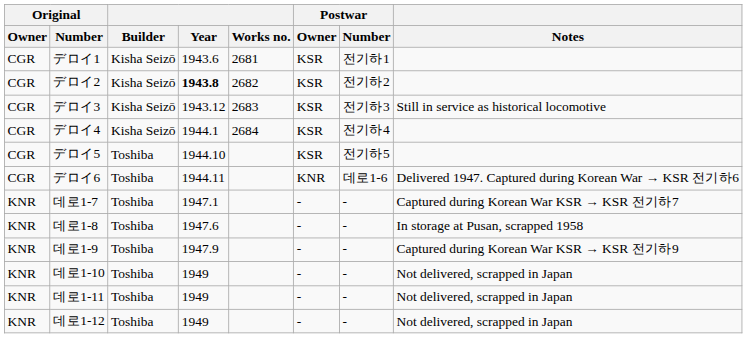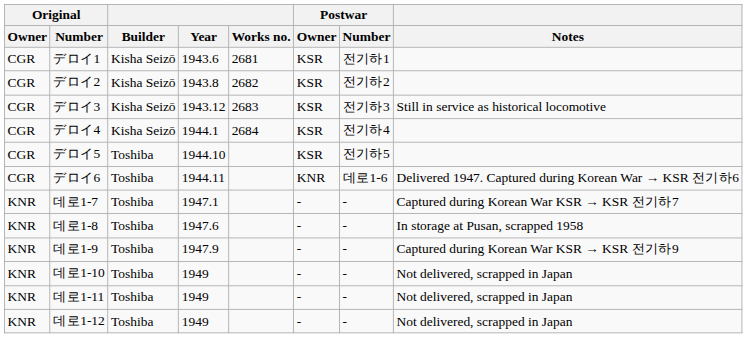(200, 82) bold -> (200, 82) normal
